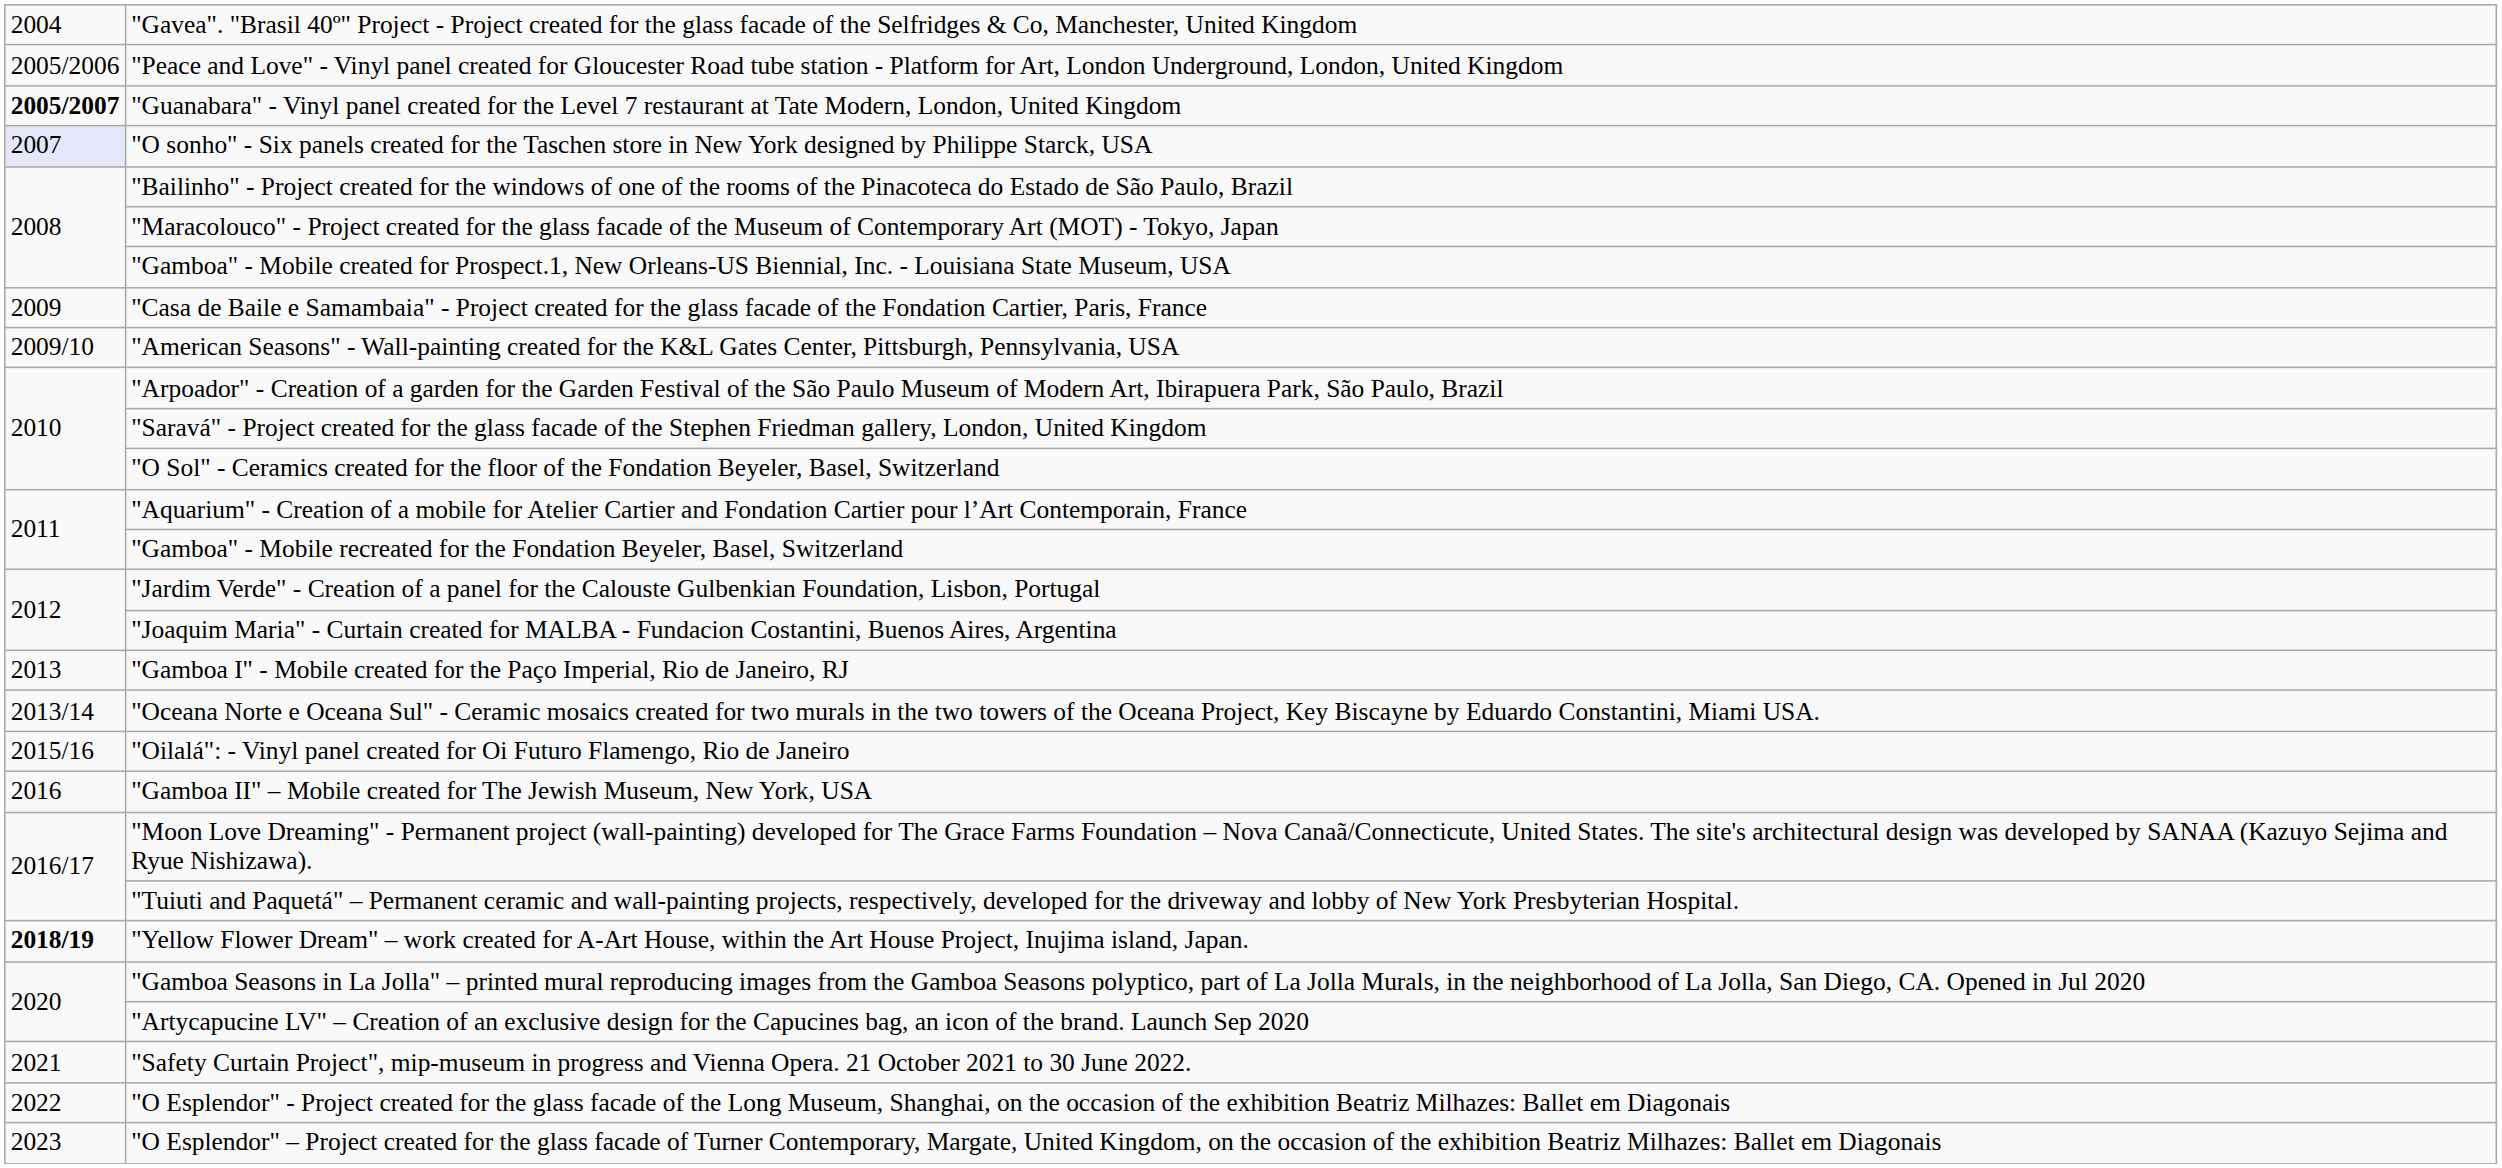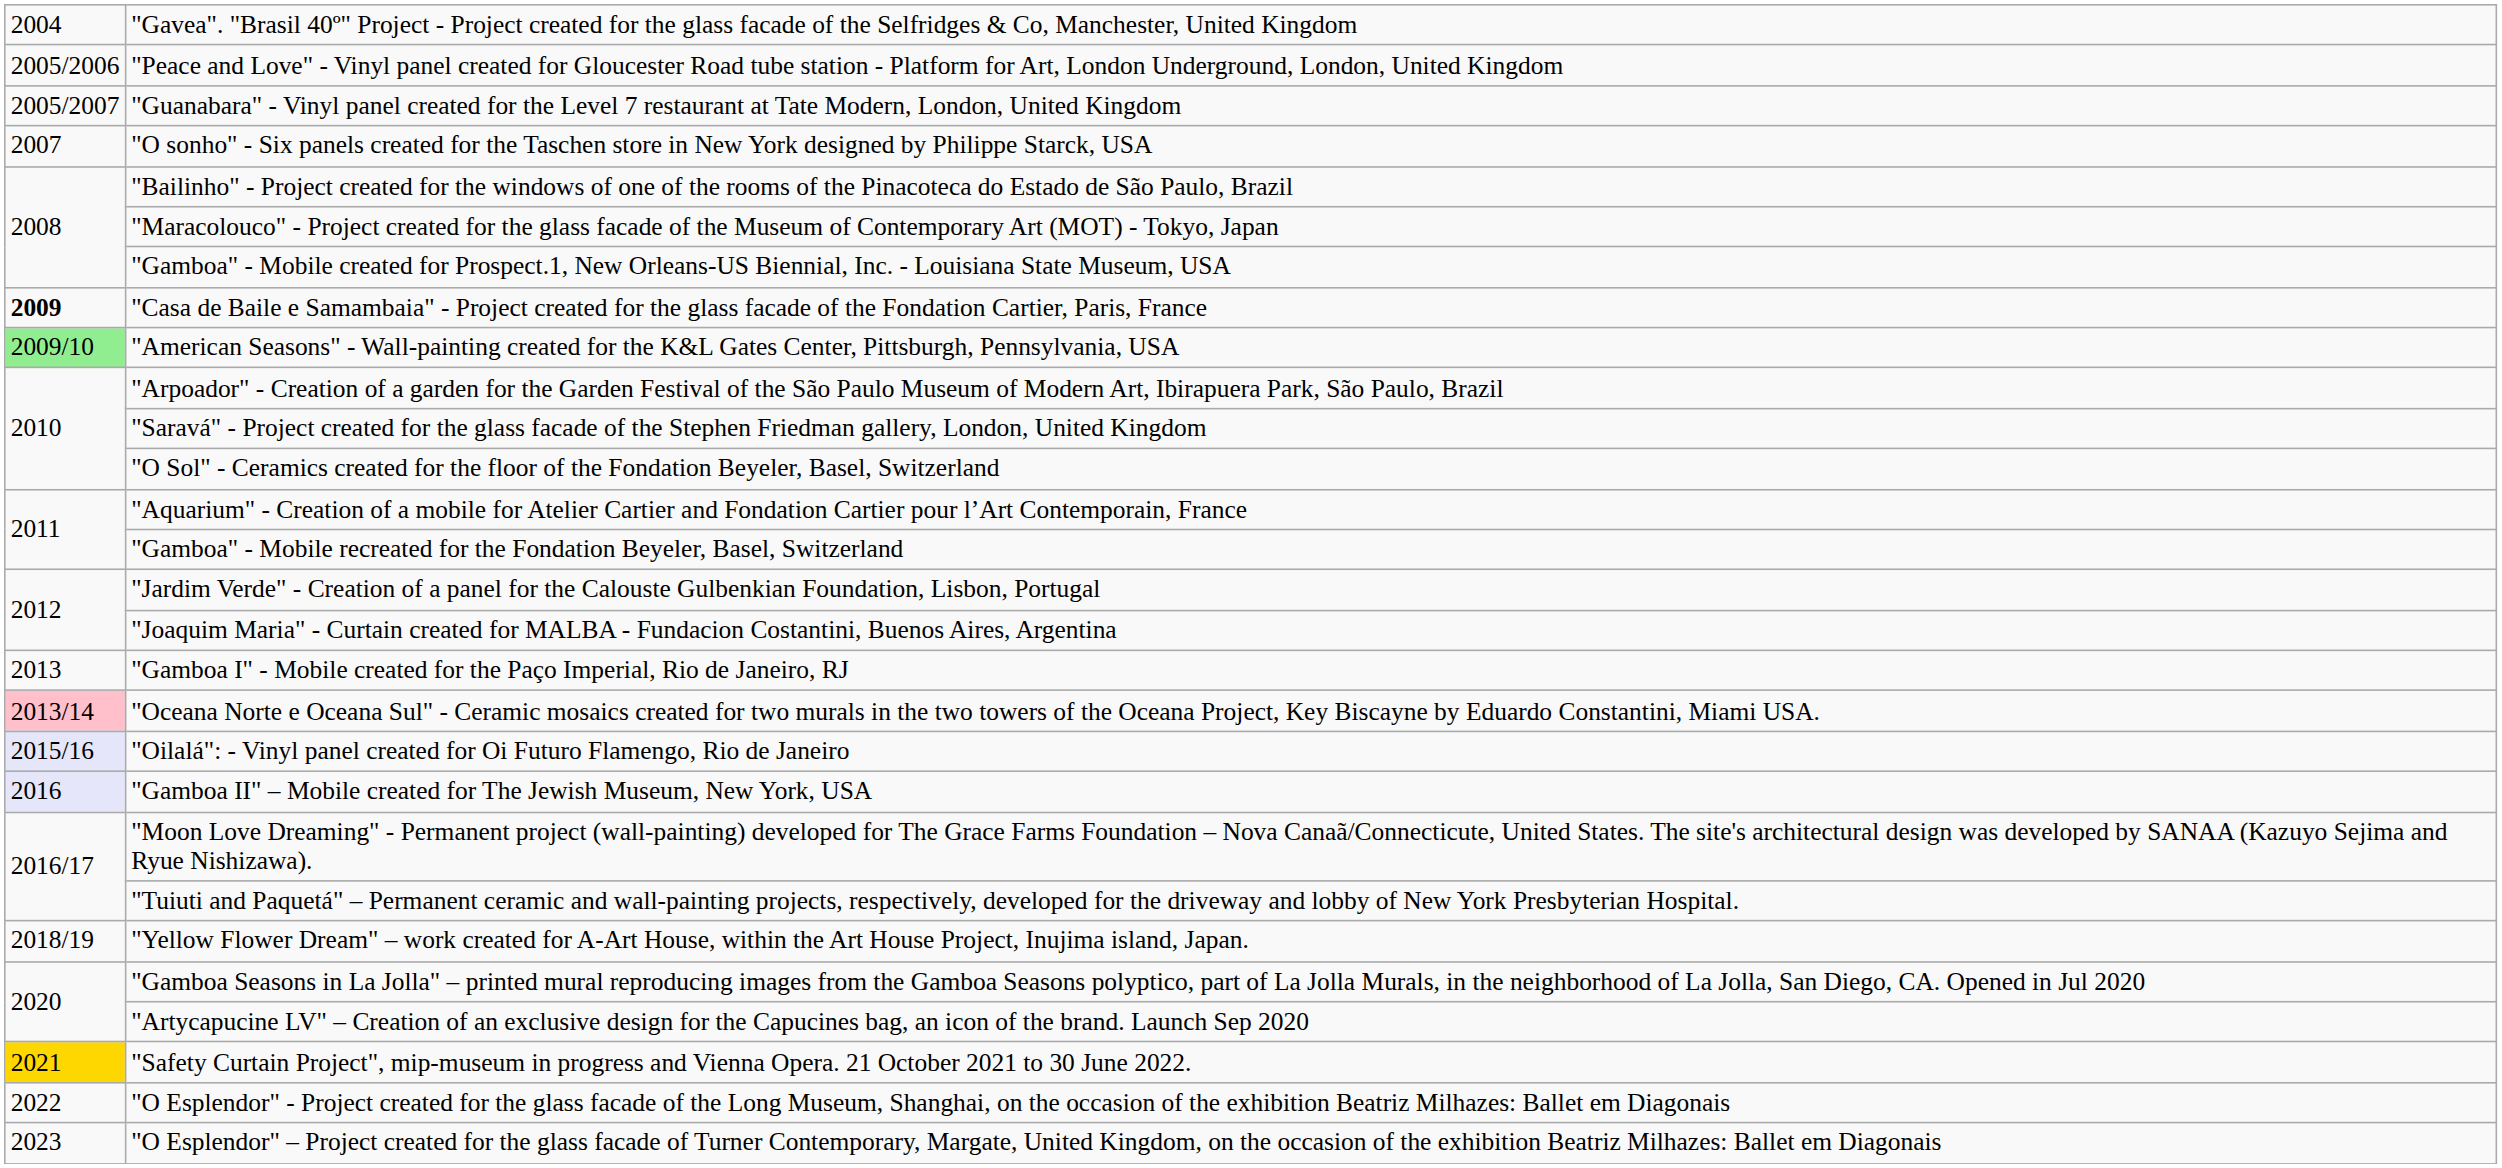(65, 105) bold -> (65, 105) normal
(36, 145) lavender background -> (36, 145) no background
(36, 307) normal -> (36, 307) bold
(52, 347) no background -> (52, 347) lightgreen background
(52, 710) no background -> (52, 710) pink background
(52, 750) no background -> (52, 750) lavender background
(36, 791) no background -> (36, 791) lavender background
(52, 940) bold -> (52, 940) normal
(36, 1061) no background -> (36, 1061) gold background
